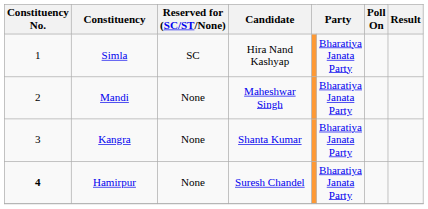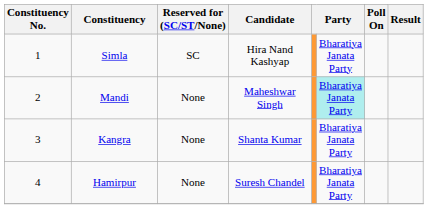(341, 97) no background -> (341, 97) paleturquoise background
(38, 182) bold -> (38, 182) normal
